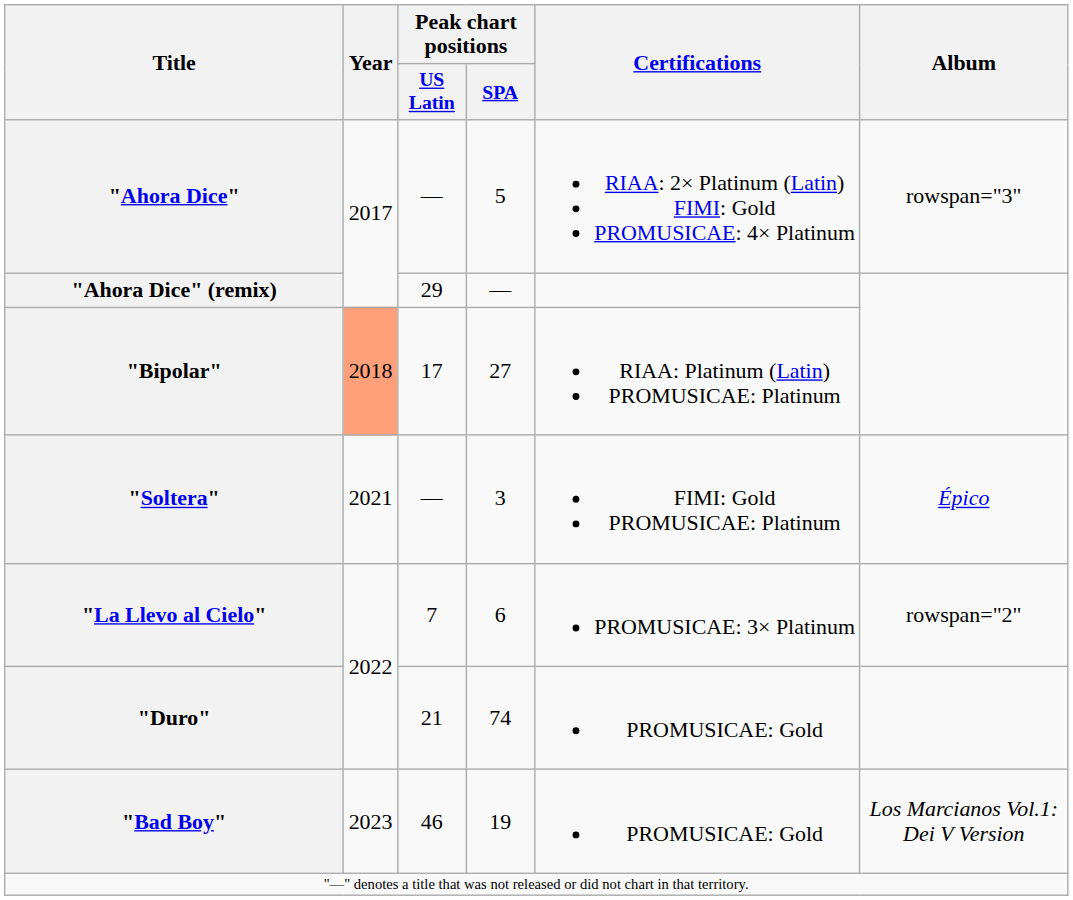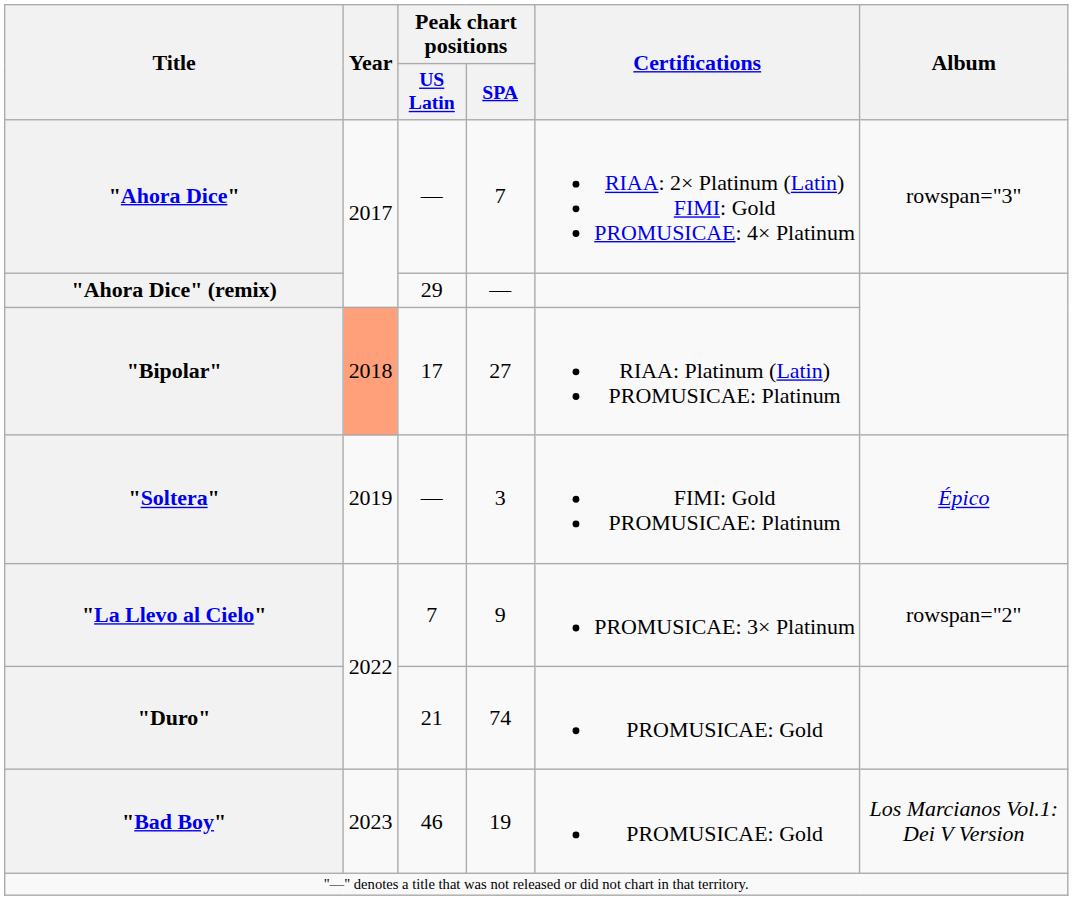(500, 196) 5 -> (500, 196) 7
(371, 498) 2021 -> (371, 498) 2019
(500, 614) 6 -> (500, 614) 9
